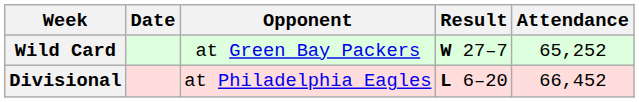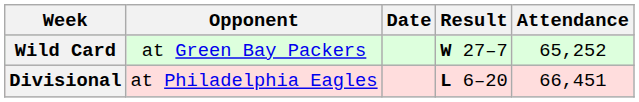columns swapped: (153, 20) <-> (308, 20)
(573, 81) 66,452 -> (573, 81) 66,451
